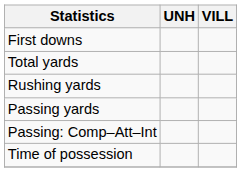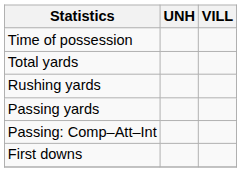rows swapped: (45, 39) <-> (70, 155)
